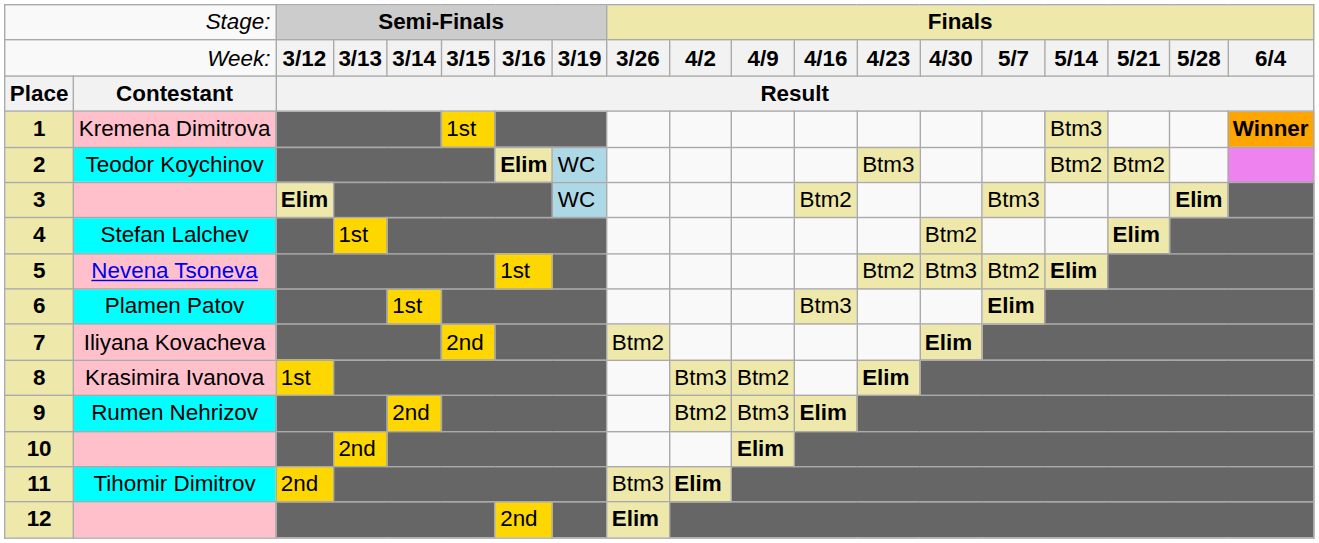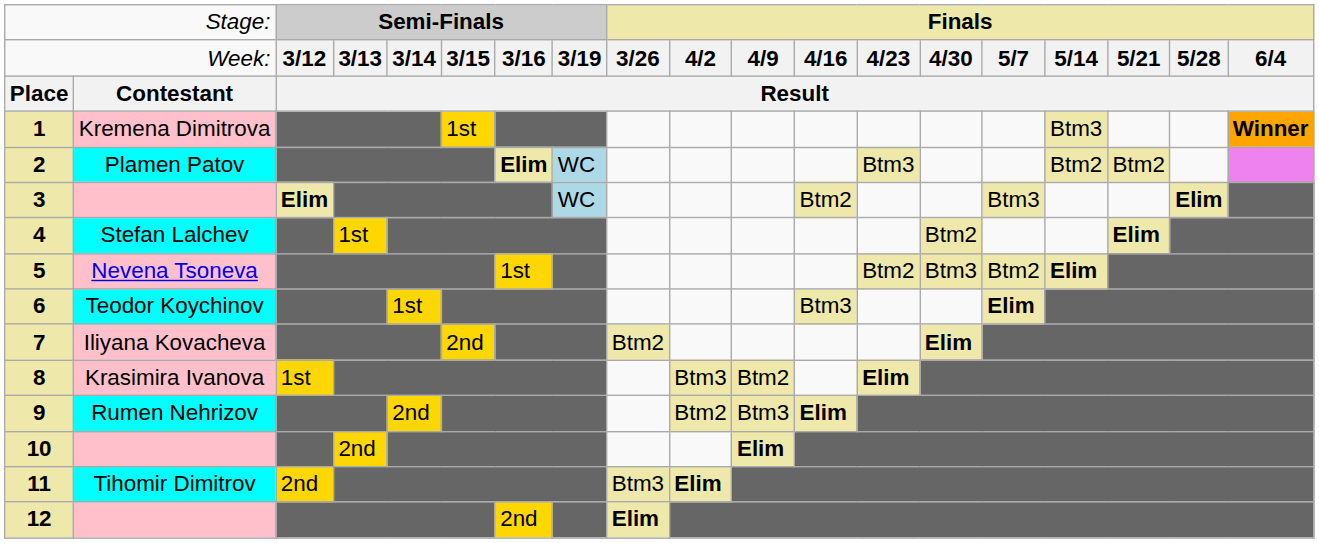(175, 164) Teodor Koychinov -> (175, 164) Plamen Patov
(175, 306) Plamen Patov -> (175, 306) Teodor Koychinov
